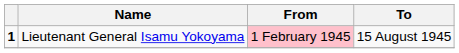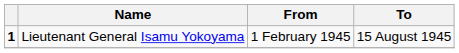(301, 36) pink background -> (301, 36) no background
